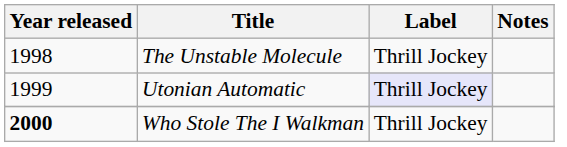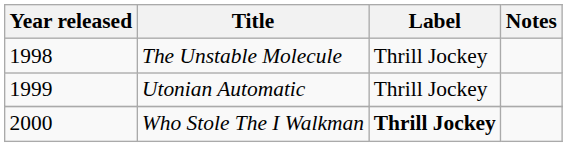(431, 89) lavender background -> (431, 89) no background
(31, 123) bold -> (31, 123) normal
(431, 123) normal -> (435, 123) bold
